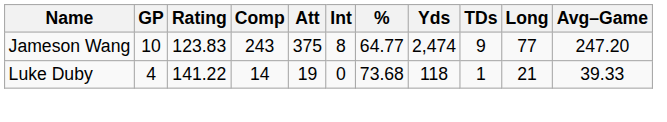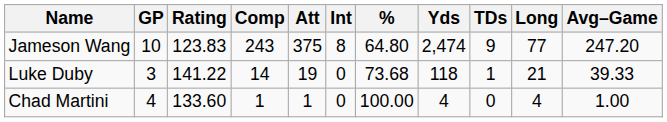(382, 46) 64.77 -> (387, 46) 64.80
(151, 74) 4 -> (151, 74) 3
+ row: (58, 102)
